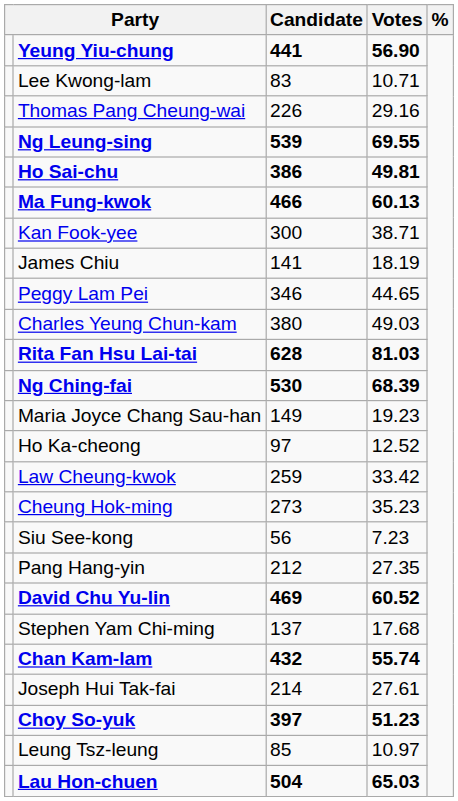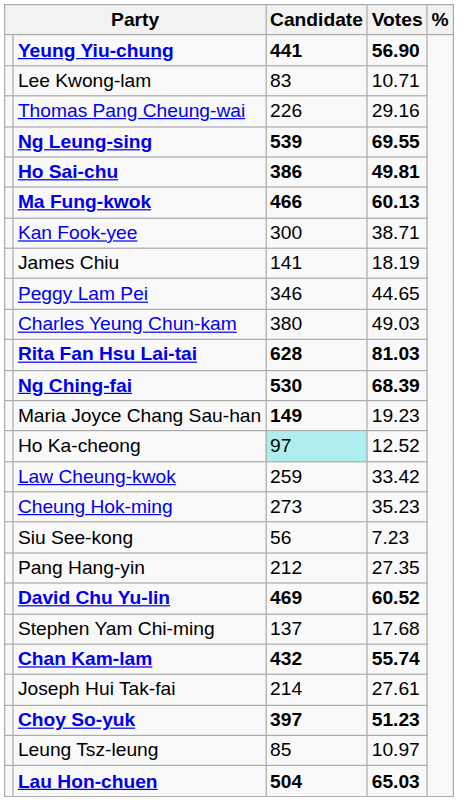(286, 415) normal -> (286, 415) bold
(281, 446) no background -> (281, 446) paleturquoise background
